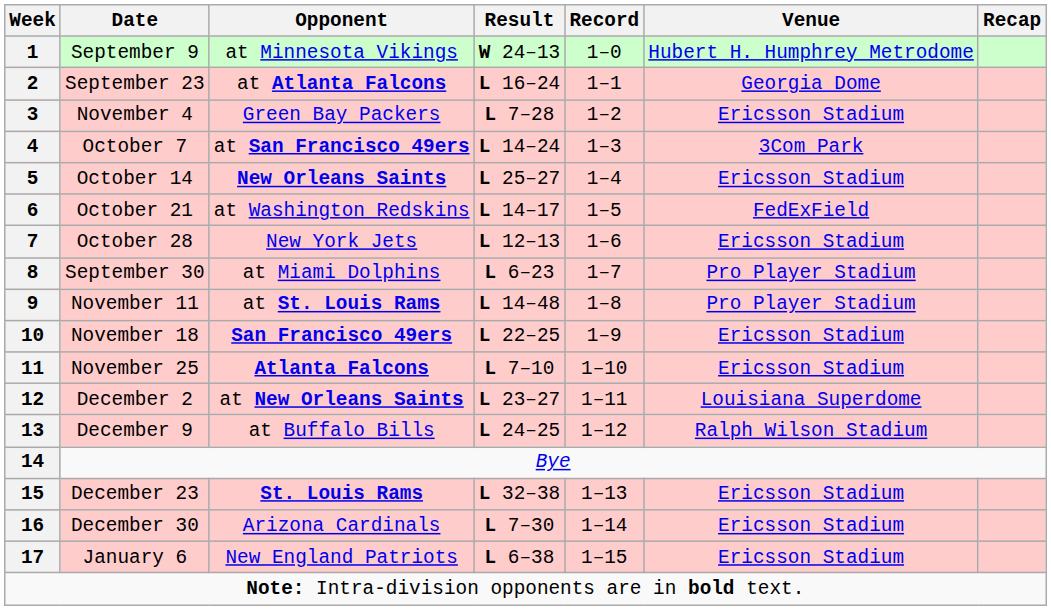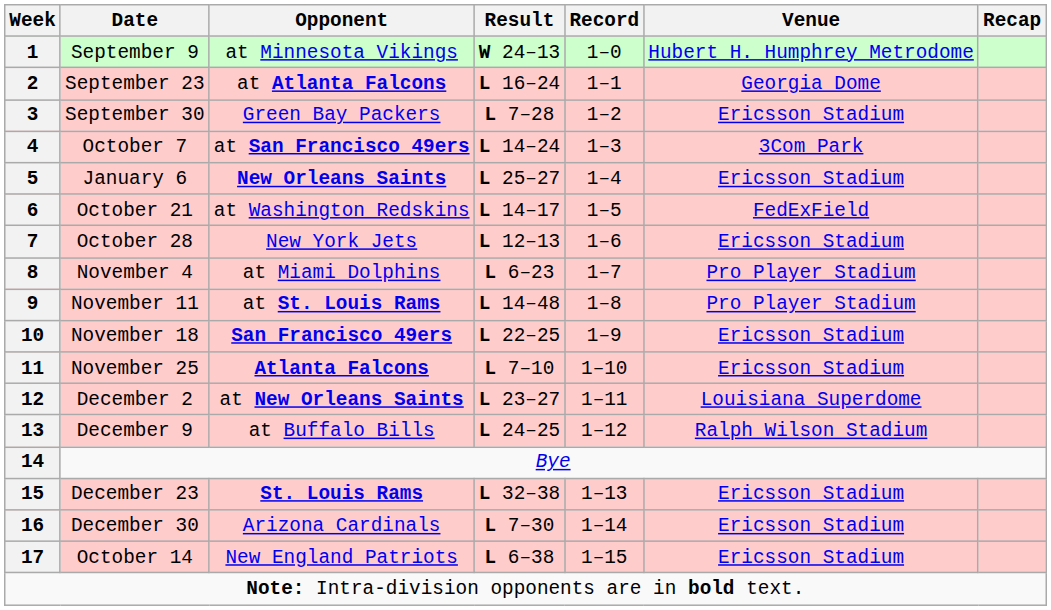(135, 115) November 4 -> (135, 115) September 30
(135, 178) October 14 -> (135, 178) January 6
(135, 273) September 30 -> (135, 273) November 4
(135, 557) January 6 -> (135, 557) October 14
